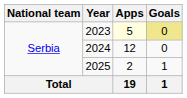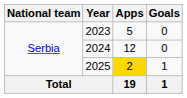(130, 31) lightyellow background -> (130, 31) no background
(164, 31) khaki background -> (164, 31) no background
(130, 66) no background -> (130, 66) gold background
